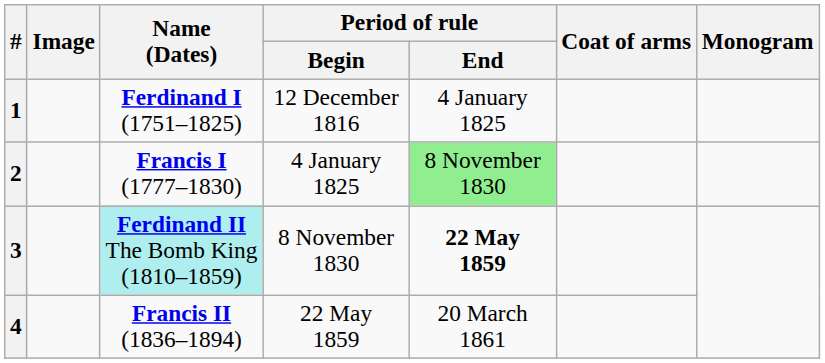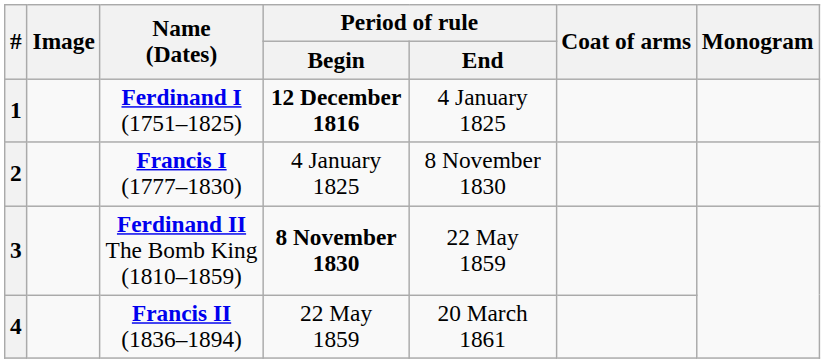(336, 110) normal -> (336, 110) bold
(483, 173) lightgreen background -> (483, 173) no background
(182, 250) paleturquoise background -> (182, 250) no background
(336, 250) normal -> (336, 250) bold
(483, 250) bold -> (483, 250) normal
